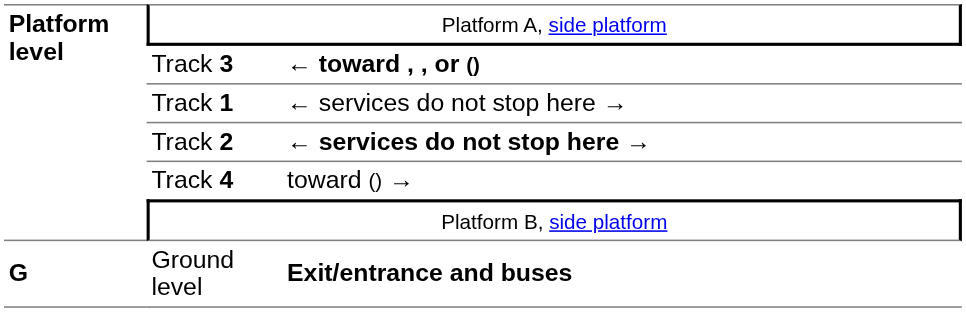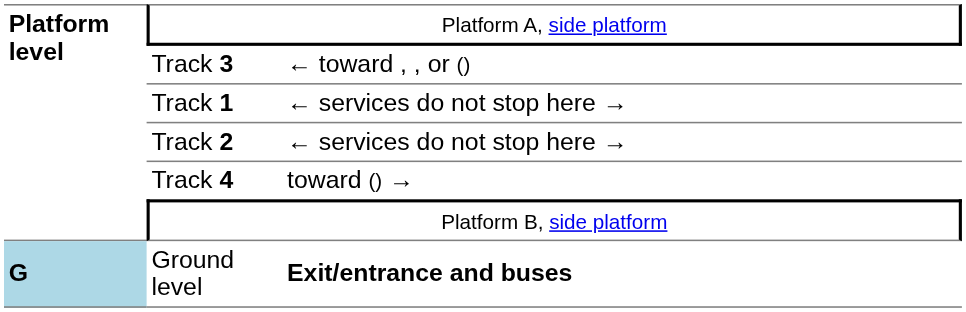(384, 64) bold -> (379, 64) normal
(469, 141) bold -> (457, 141) normal
(18, 273) no background -> (18, 273) lightblue background
